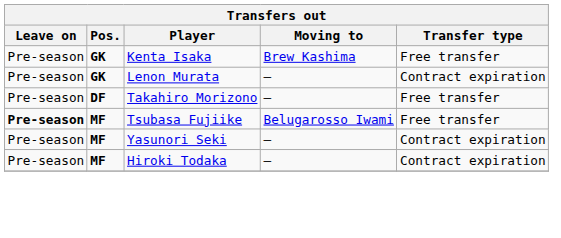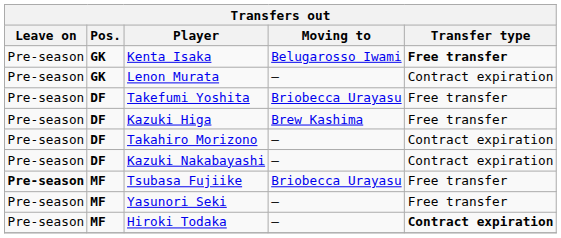(310, 56) Brew Kashima -> (336, 56) Belugarosso Iwami
(450, 56) normal -> (458, 56) bold
+ row: (188, 98)
+ row: (169, 119)
(450, 98) Free transfer -> (481, 139) Contract expiration
+ row: (196, 160)
(329, 119) Belugarosso Iwami -> (336, 181) Briobecca Urayasu
(473, 139) Contract expiration -> (458, 202) Free transfer
(473, 160) normal -> (481, 223) bold
